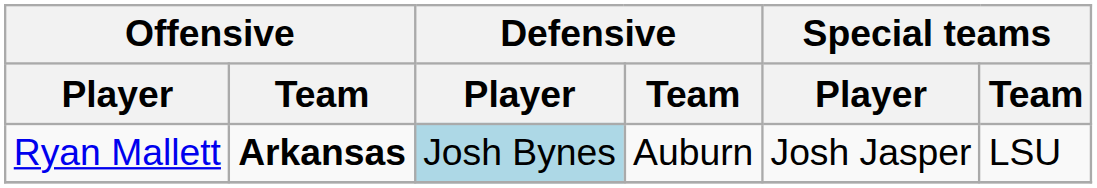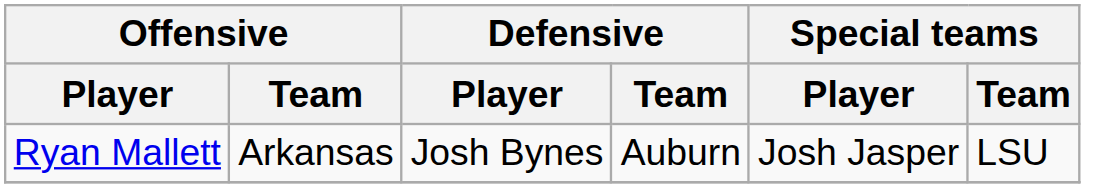(322, 152) bold -> (316, 152) normal
(520, 152) lightblue background -> (507, 152) no background
